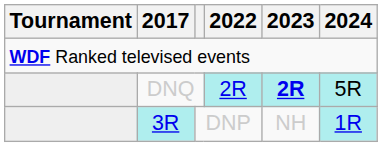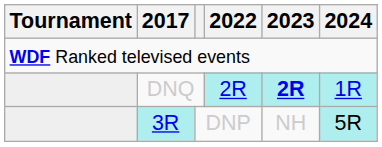(348, 89) 5R -> (348, 89) 1R
(348, 123) 1R -> (348, 123) 5R
